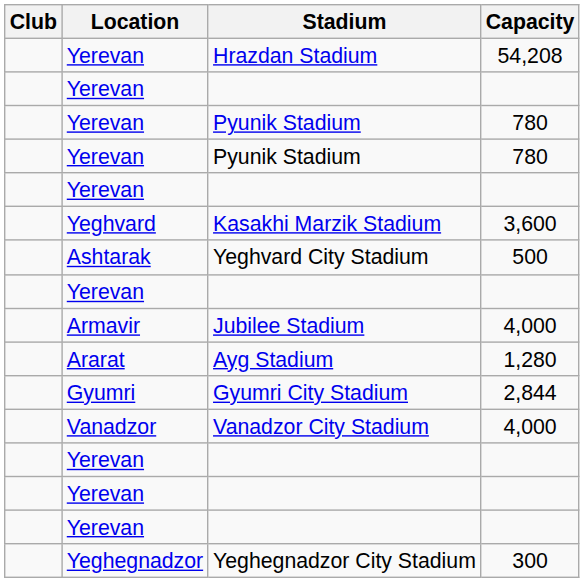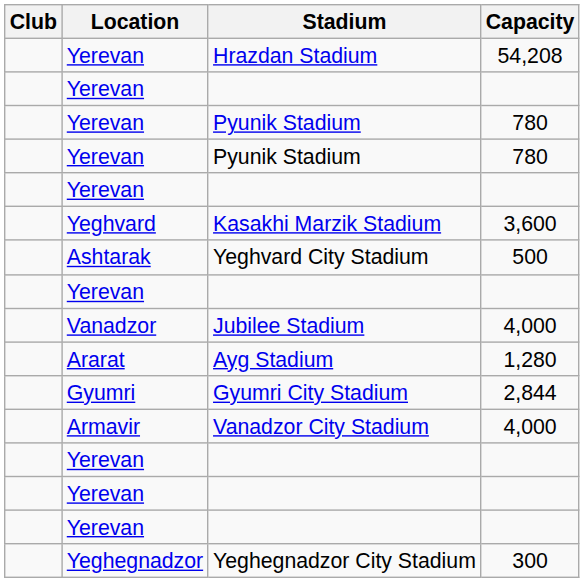(103, 325) Armavir -> (112, 325) Vanadzor
(112, 426) Vanadzor -> (103, 426) Armavir
